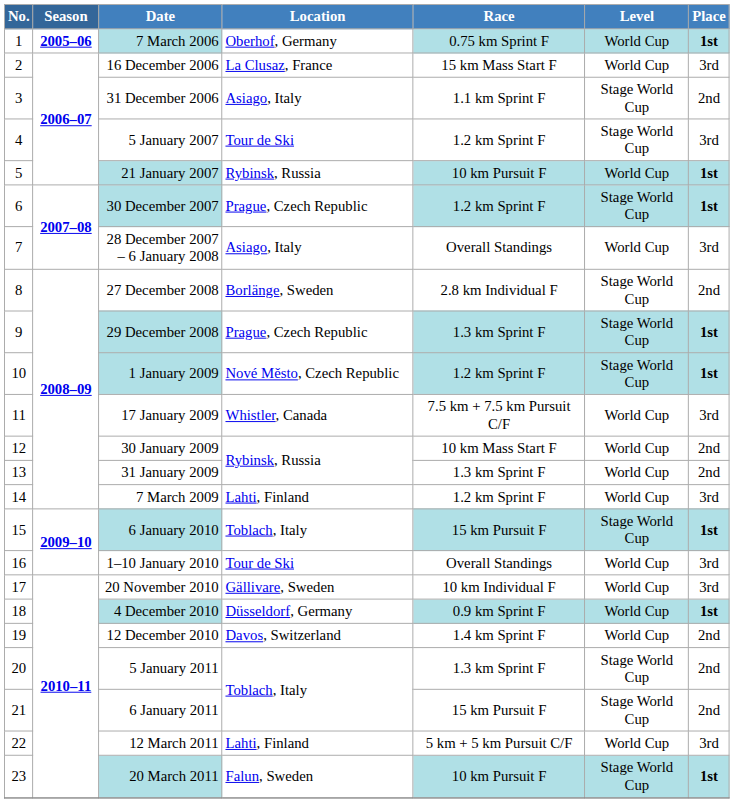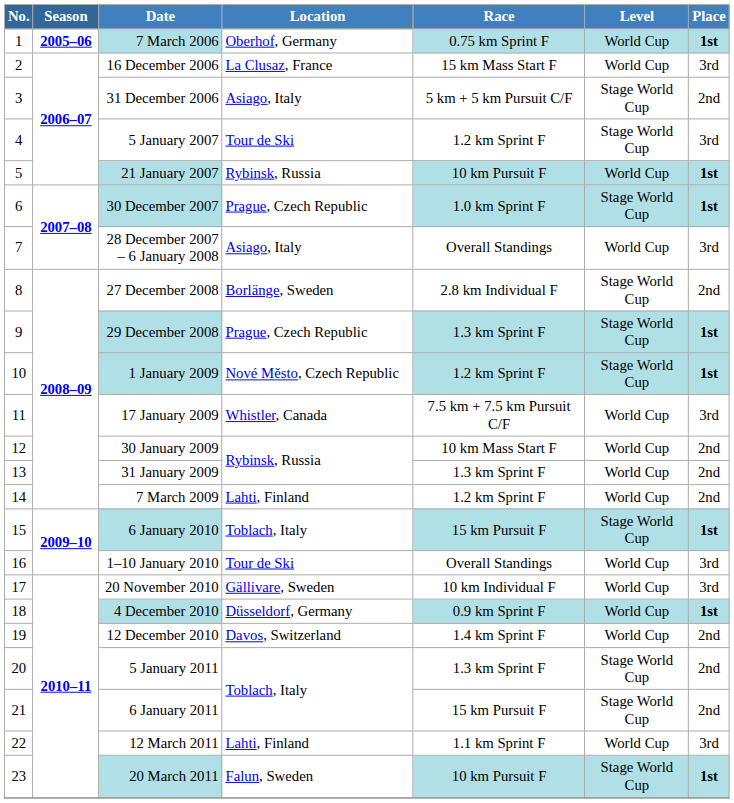(499, 98) 1.1 km Sprint F -> (499, 98) 5 km + 5 km Pursuit C/F
(499, 206) 1.2 km Sprint F -> (499, 206) 1.0 km Sprint F
(709, 496) 3rd -> (709, 496) 2nd
(499, 743) 5 km + 5 km Pursuit C/F -> (499, 743) 1.1 km Sprint F
